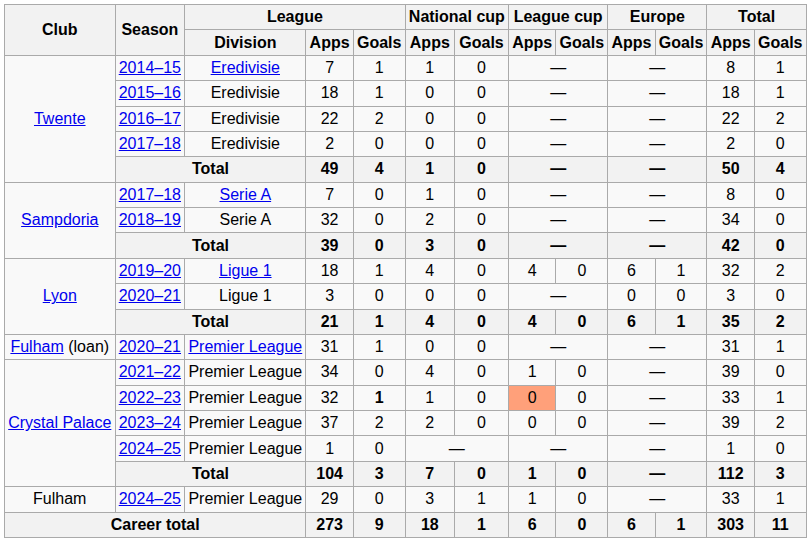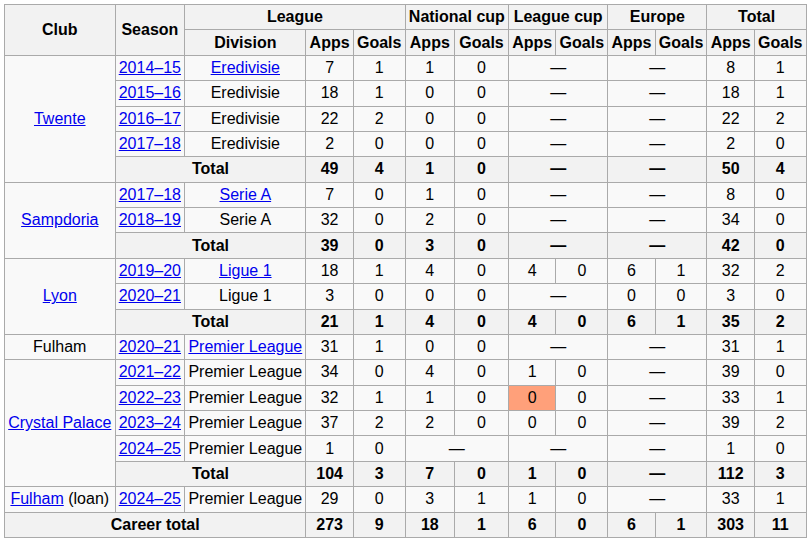(60, 347) Fulham (loan) -> (60, 347) Fulham
(379, 397) bold -> (379, 397) normal
(60, 499) Fulham -> (60, 499) Fulham (loan)
